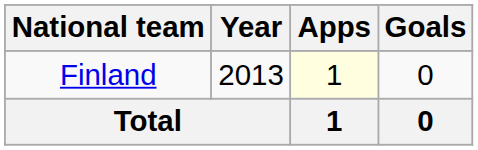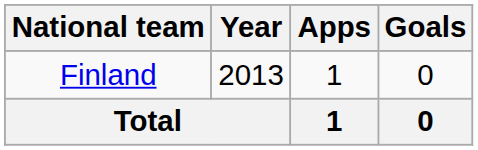(334, 74) lightyellow background -> (334, 74) no background
